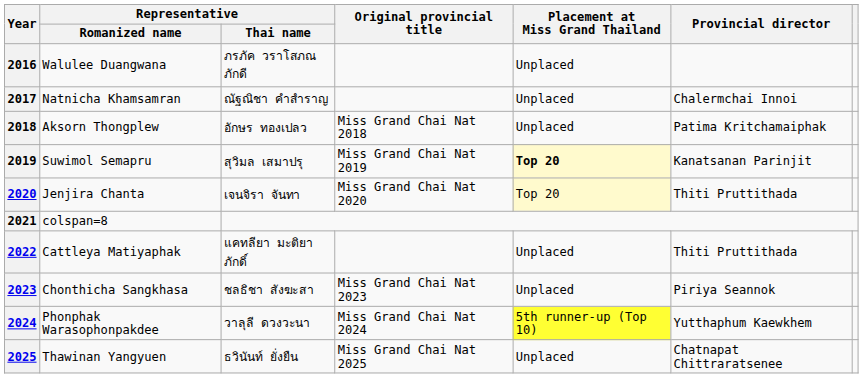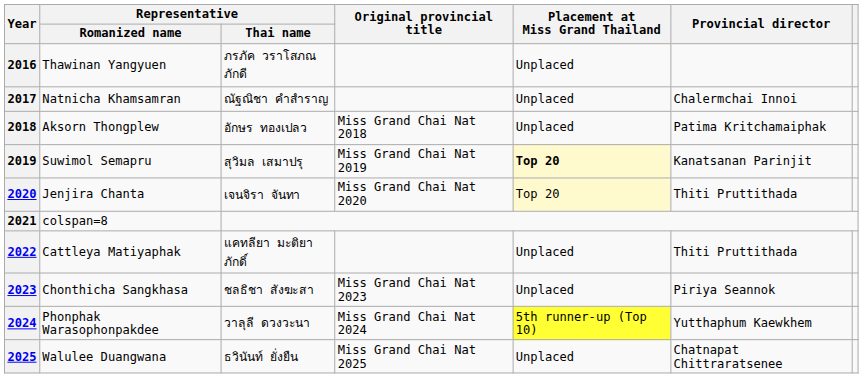(104, 65) Walulee Duangwana -> (104, 65) Thawinan Yangyuen
(104, 357) Thawinan Yangyuen -> (104, 357) Walulee Duangwana
